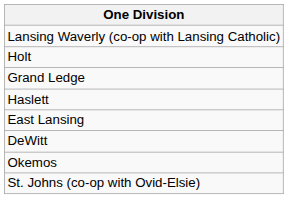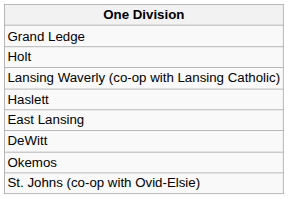(144, 36) Lansing Waverly (co-op with Lansing Catholic) -> (46, 36) Grand Ledge
(46, 78) Grand Ledge -> (144, 78) Lansing Waverly (co-op with Lansing Catholic)
